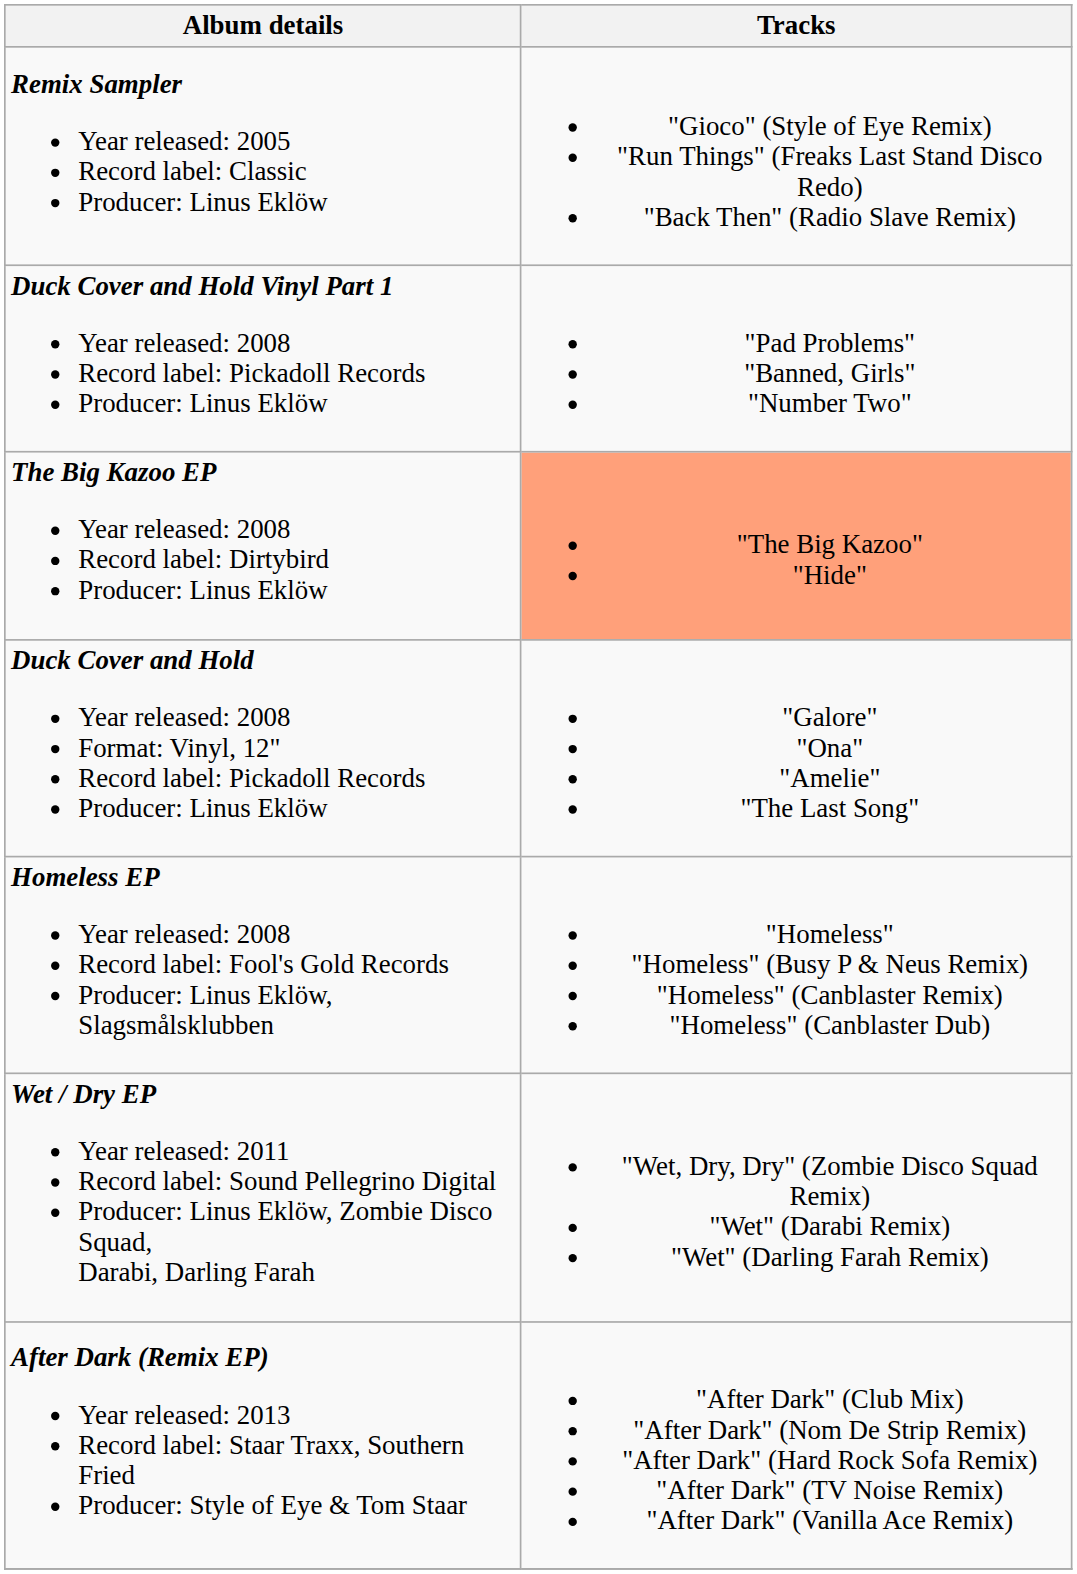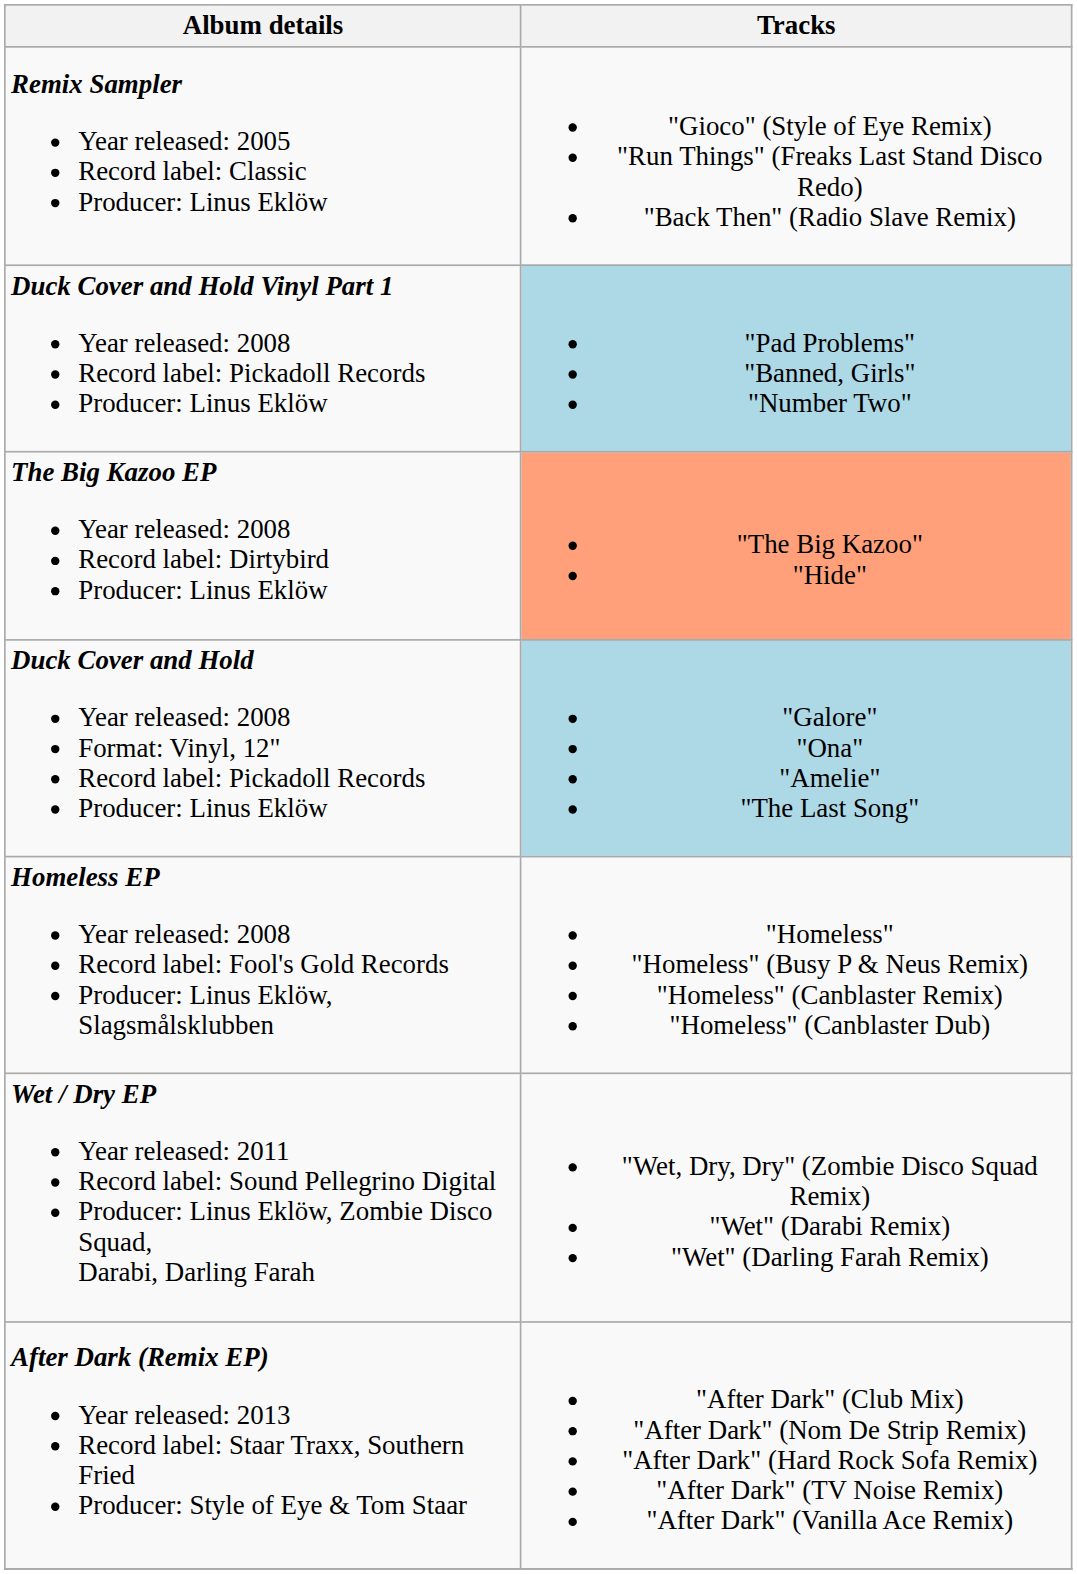(796, 373) no background -> (796, 373) lightblue background
(796, 763) no background -> (796, 763) lightblue background
